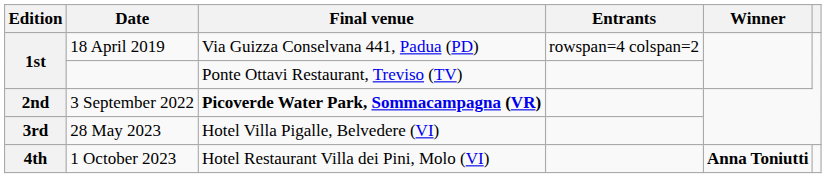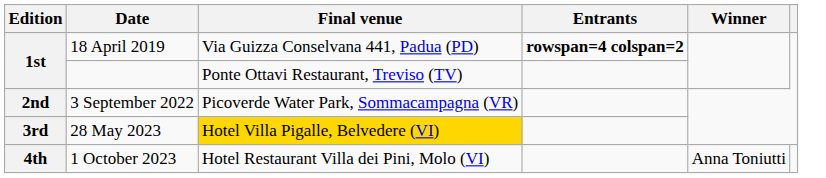(624, 46) normal -> (605, 46) bold
(372, 102) bold -> (360, 102) normal
(321, 131) no background -> (321, 131) gold background
(758, 159) bold -> (739, 159) normal
